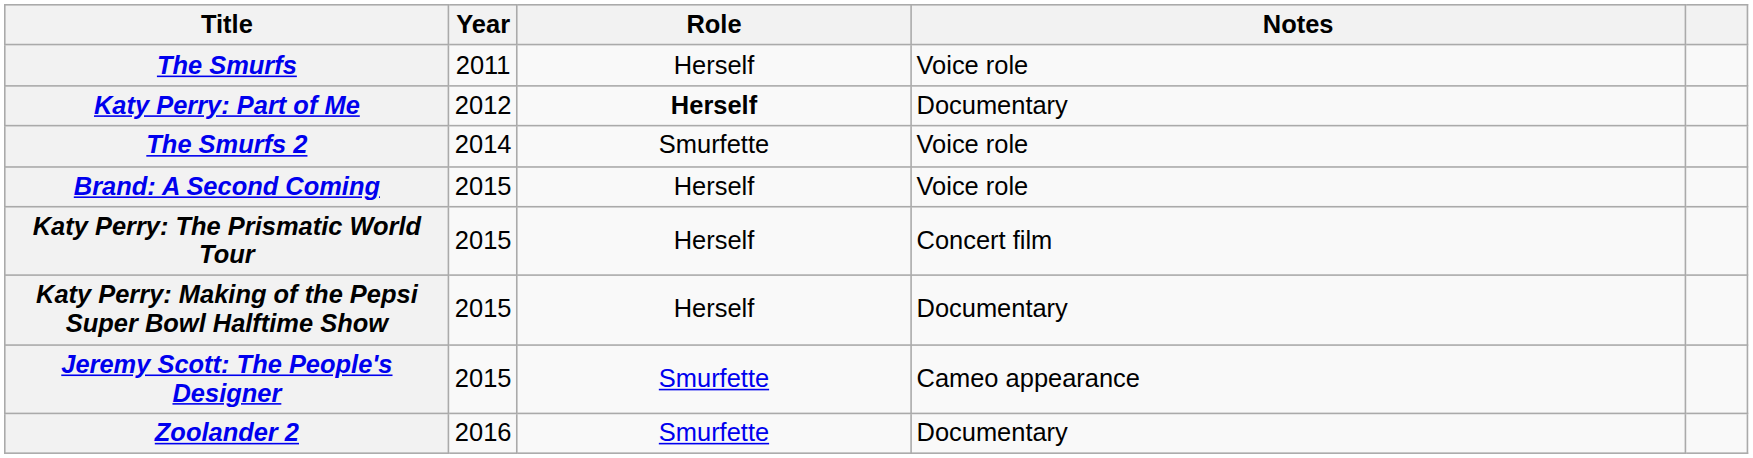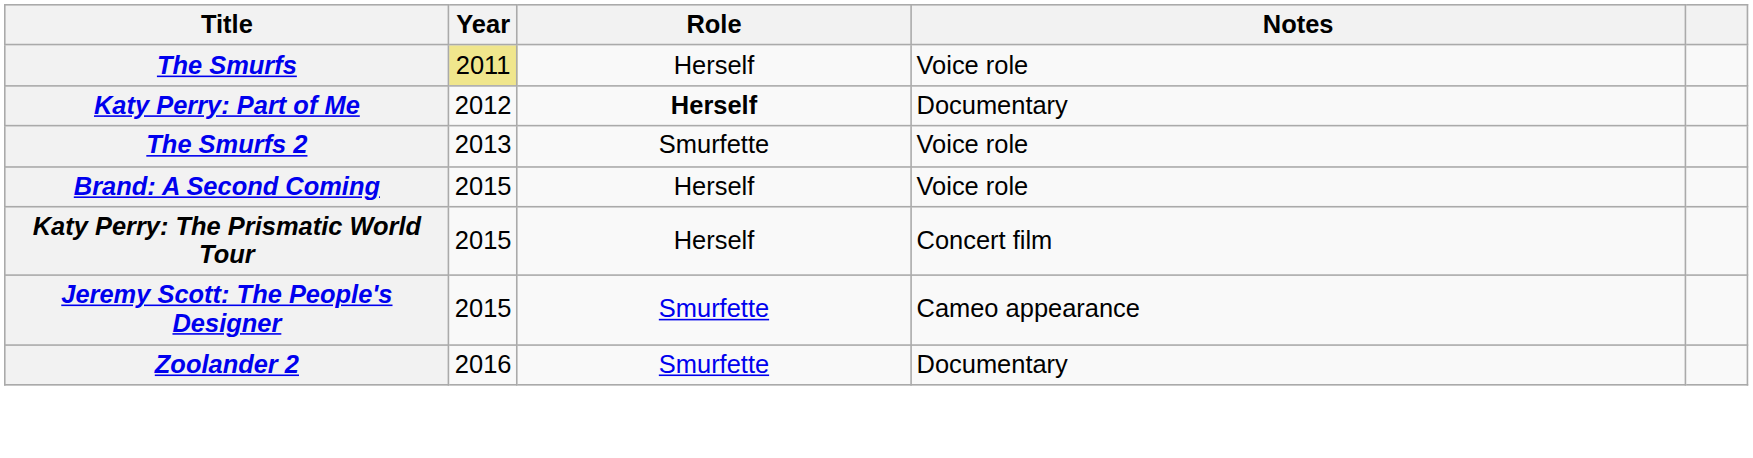(483, 65) no background -> (483, 65) khaki background
(483, 145) 2014 -> (483, 145) 2013
- row: (227, 309)
